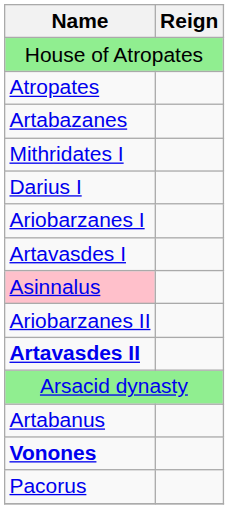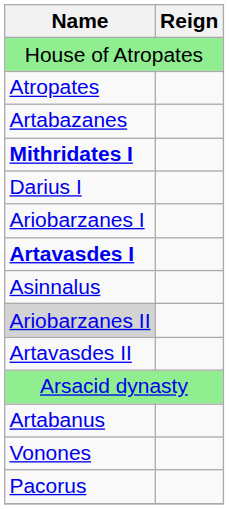(67, 154) normal -> (71, 154) bold
(68, 253) normal -> (72, 253) bold
(55, 287) pink background -> (55, 287) no background
(80, 320) no background -> (80, 320) lightgrey background
(75, 353) bold -> (71, 353) normal
(53, 453) bold -> (50, 453) normal
